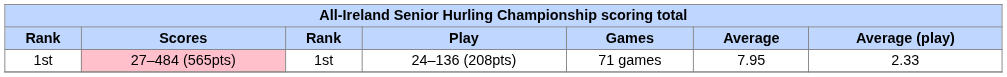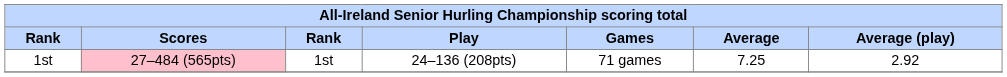(751, 60) 7.95 -> (751, 60) 7.25
(905, 60) 2.33 -> (905, 60) 2.92
